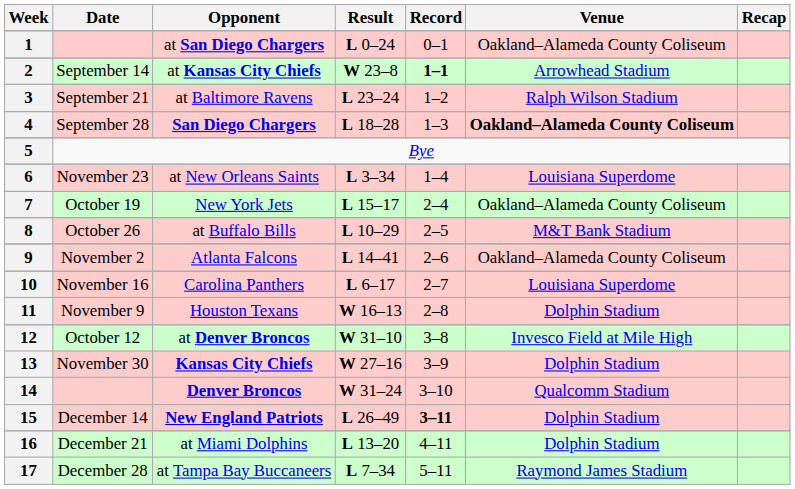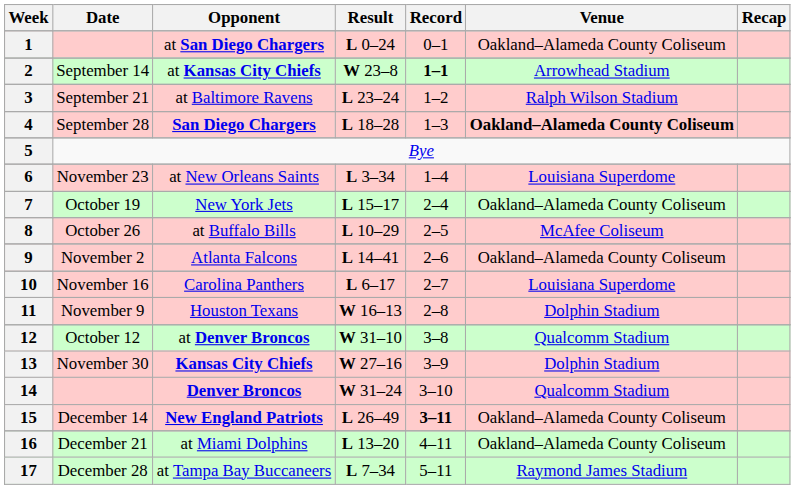(602, 230) M&T Bank Stadium -> (602, 230) McAfee Coliseum
(602, 337) Invesco Field at Mile High -> (602, 337) Qualcomm Stadium
(602, 417) Dolphin Stadium -> (602, 417) Oakland–Alameda County Coliseum
(602, 444) Dolphin Stadium -> (602, 444) Oakland–Alameda County Coliseum
